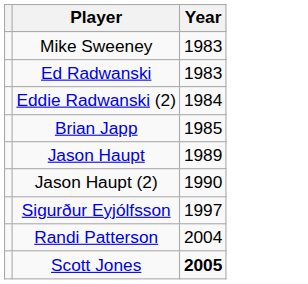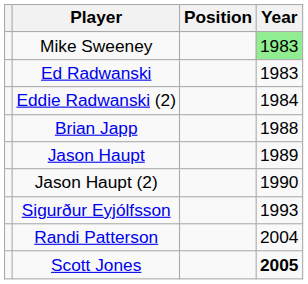+ column: (218, 18)
(203, 45) no background -> (279, 45) lightgreen background
(203, 127) 1985 -> (279, 127) 1988
(203, 210) 1997 -> (279, 210) 1993
